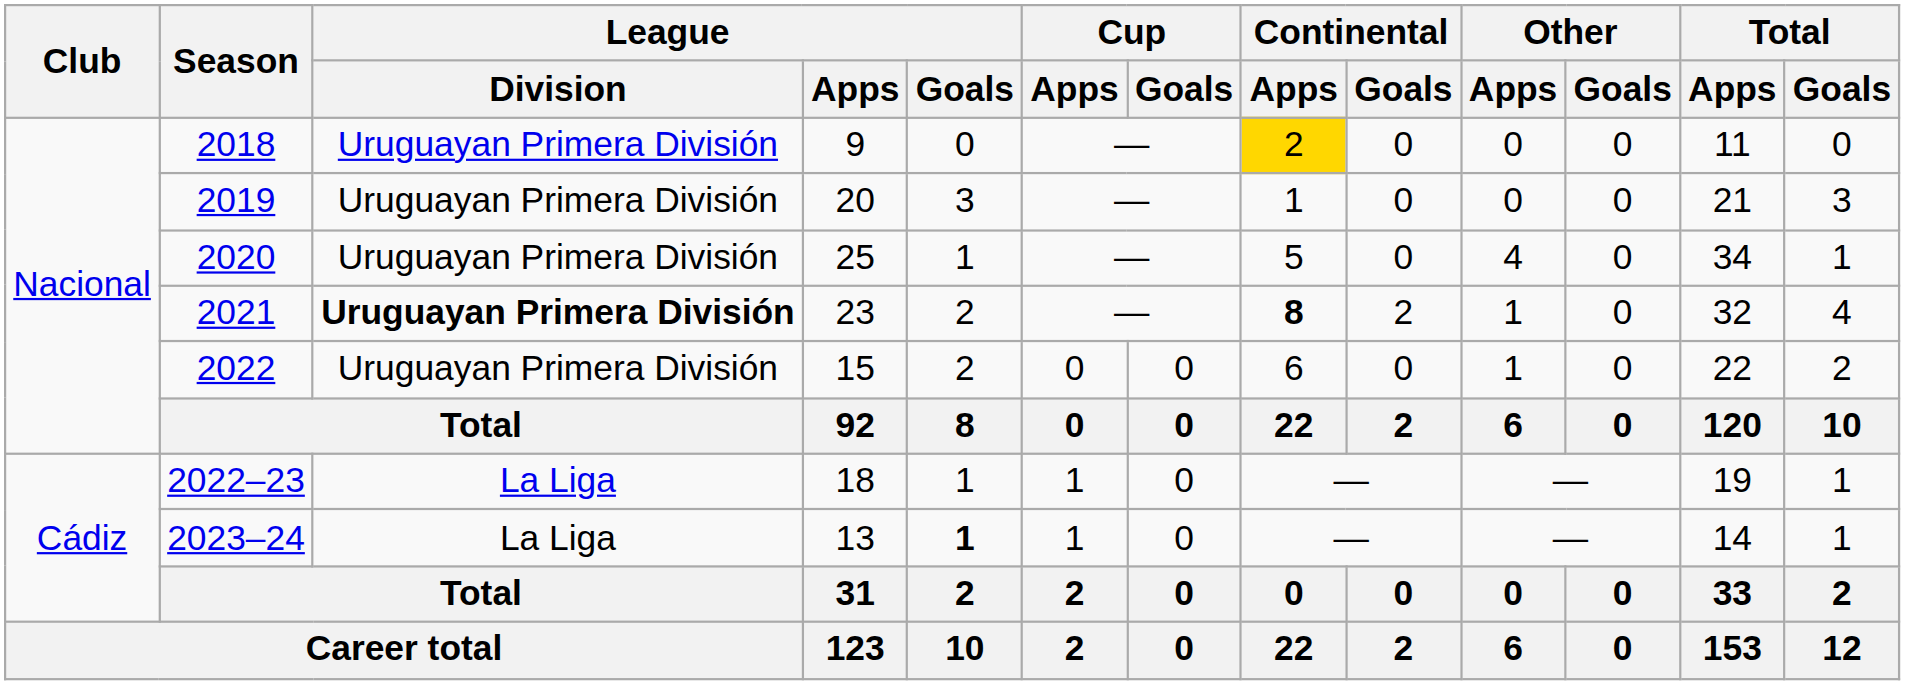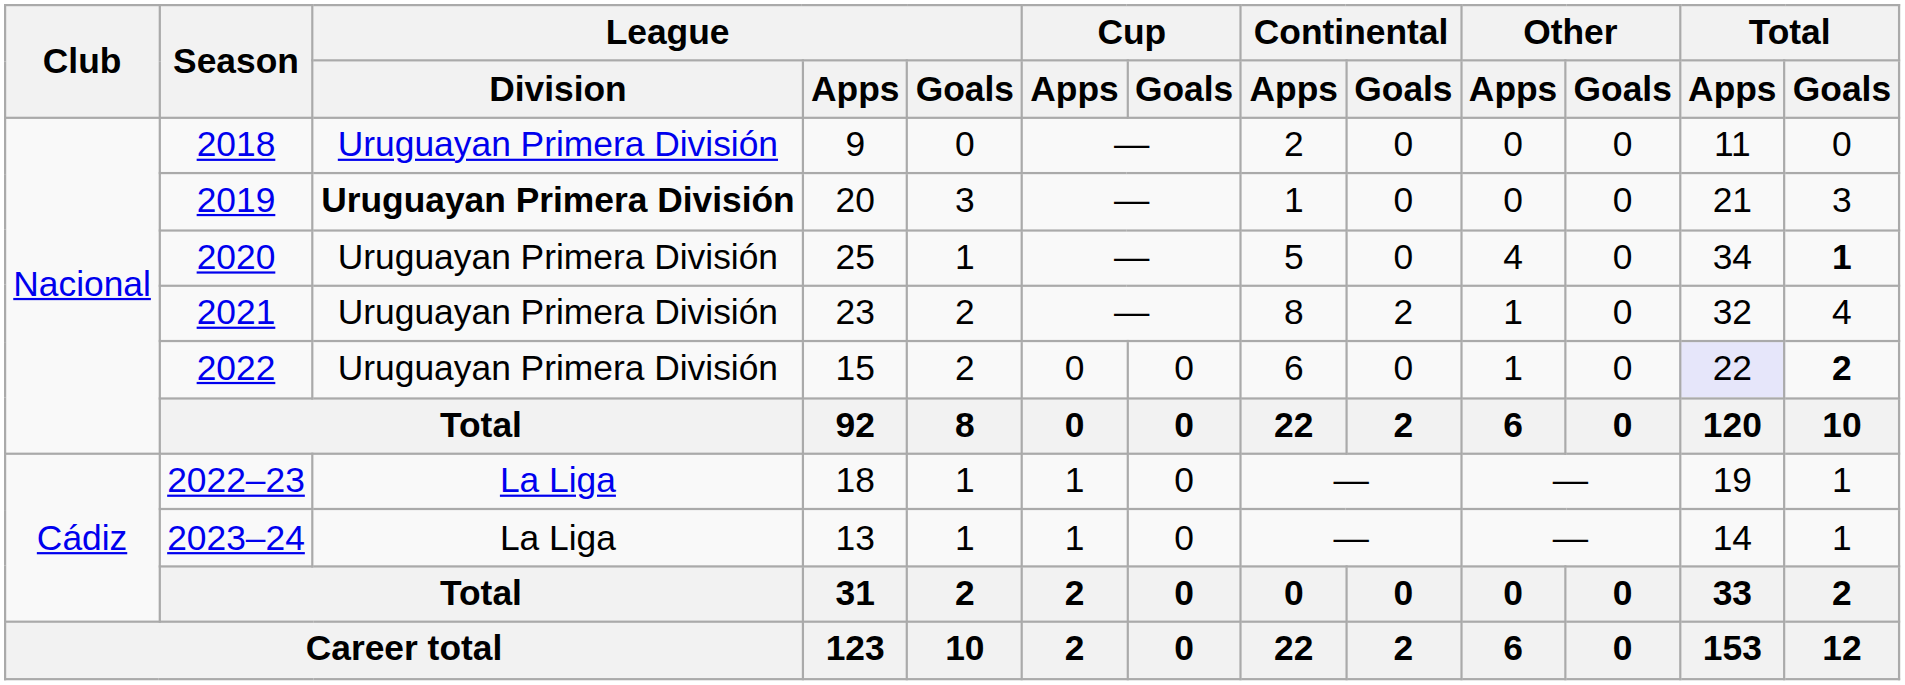(1294, 144) gold background -> (1294, 144) no background
(558, 200) normal -> (558, 200) bold
(1842, 256) normal -> (1842, 256) bold
(558, 312) bold -> (558, 312) normal
(1294, 312) bold -> (1294, 312) normal
(1732, 369) no background -> (1732, 369) lavender background
(1842, 369) normal -> (1842, 369) bold
(965, 537) bold -> (965, 537) normal
